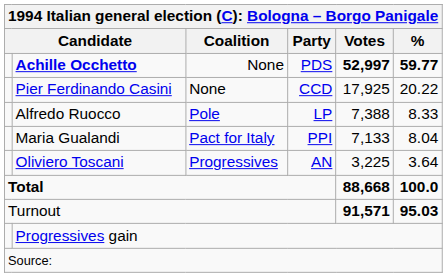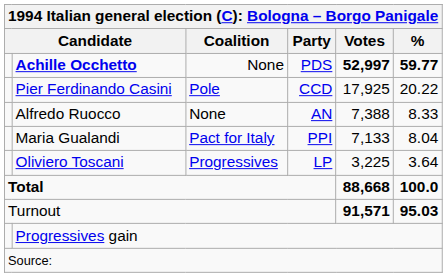(208, 89) None -> (205, 89) Pole
(205, 114) Pole -> (208, 114) None
(323, 114) LP -> (322, 114) AN
(322, 162) AN -> (323, 162) LP
